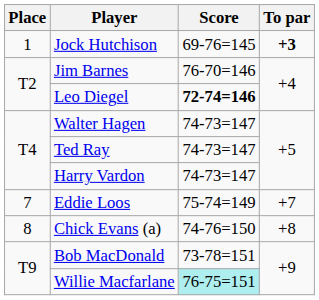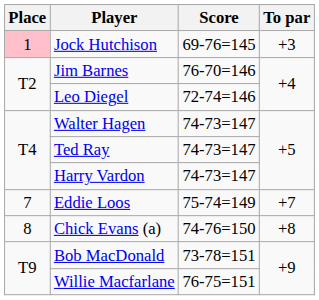(27, 44) no background -> (27, 44) pink background
(287, 44) bold -> (287, 44) normal
(219, 96) bold -> (219, 96) normal
(219, 281) paleturquoise background -> (219, 281) no background
